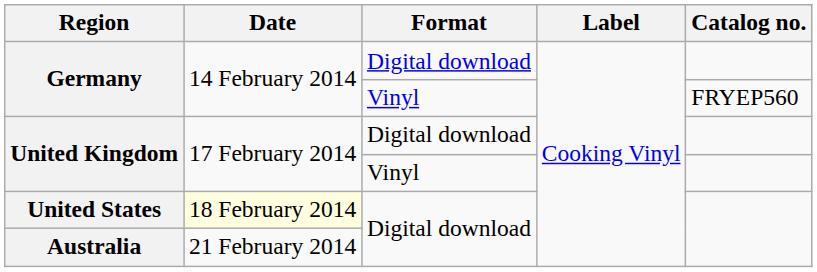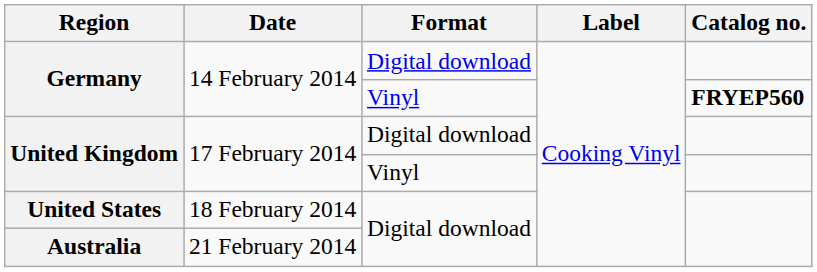(745, 97) normal -> (748, 97) bold
(273, 209) lightyellow background -> (273, 209) no background
